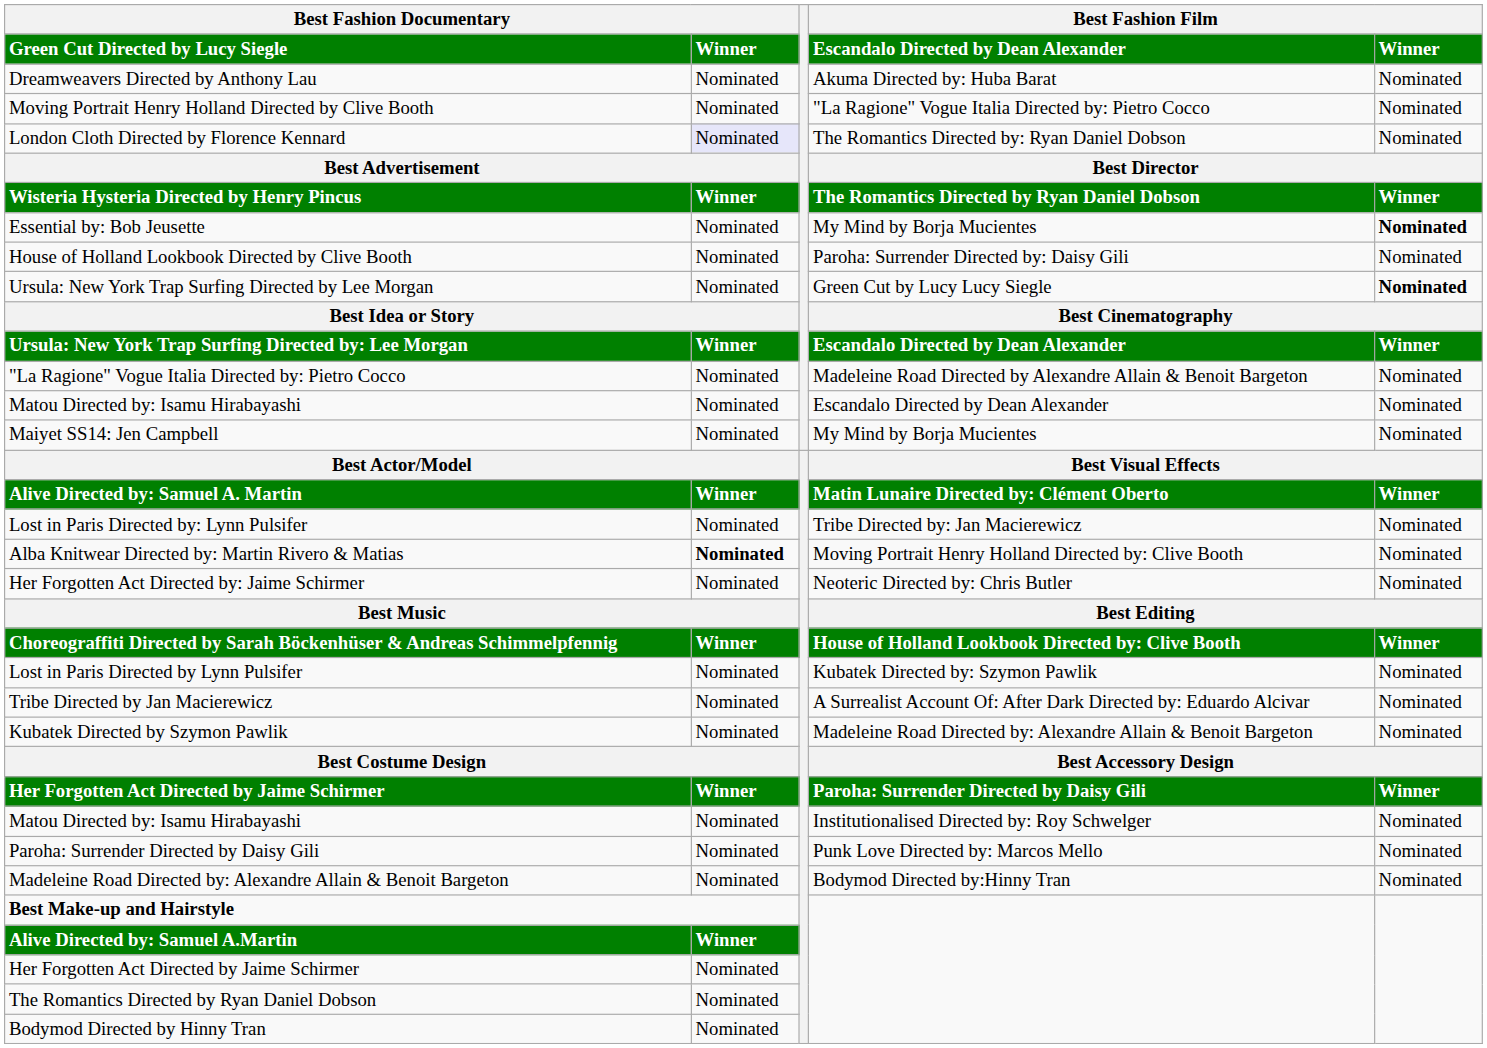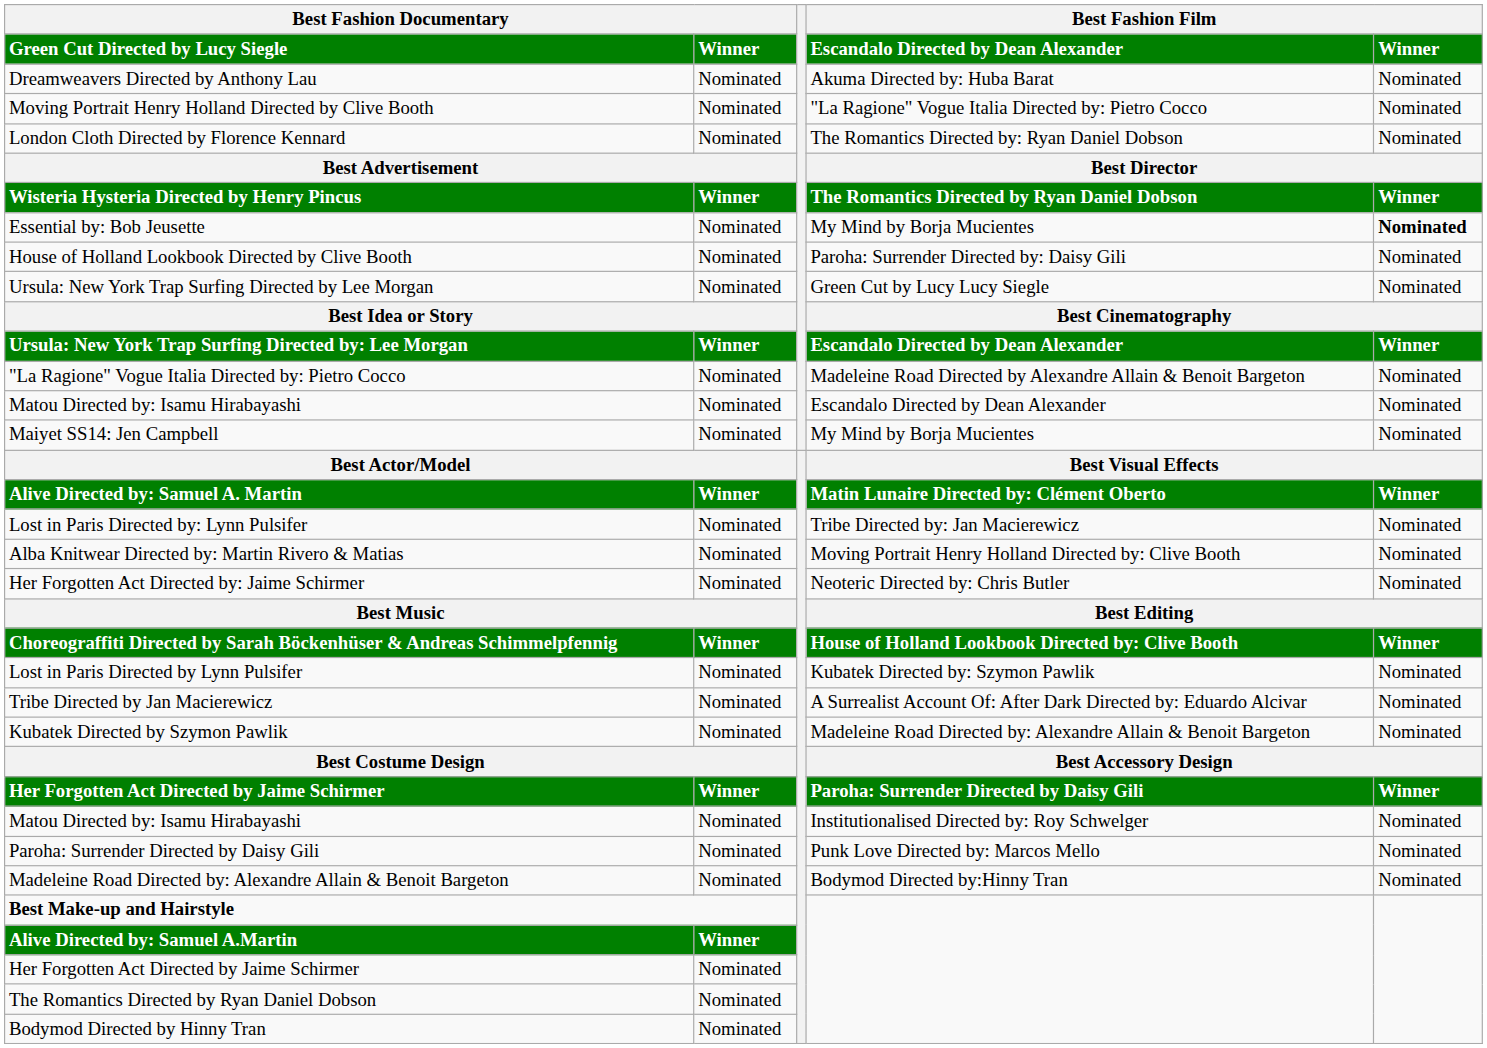(737, 138) lavender background -> (740, 138) no background
(1423, 286) bold -> (1420, 286) normal
(740, 553) bold -> (740, 553) normal
